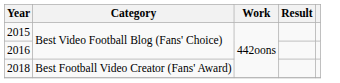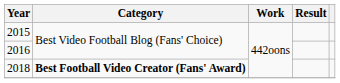(133, 68) normal -> (140, 68) bold
